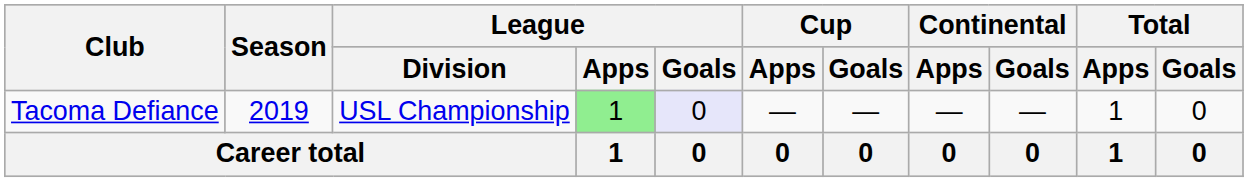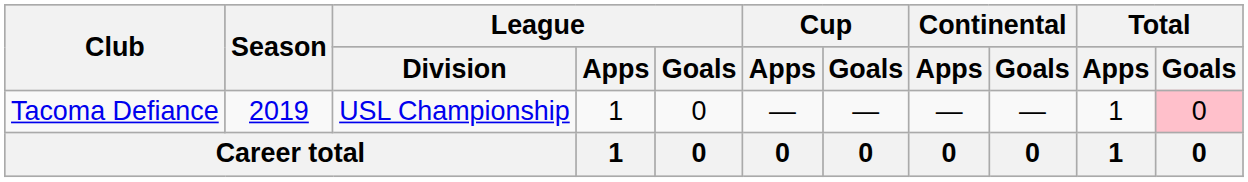(616, 111) lightgreen background -> (616, 111) no background
(699, 111) lavender background -> (699, 111) no background
(1199, 111) no background -> (1199, 111) pink background
